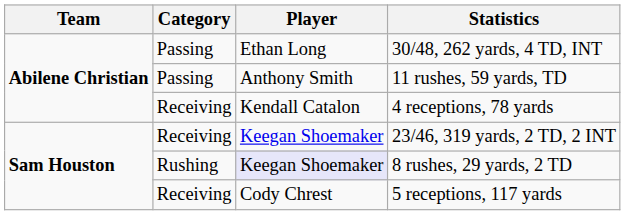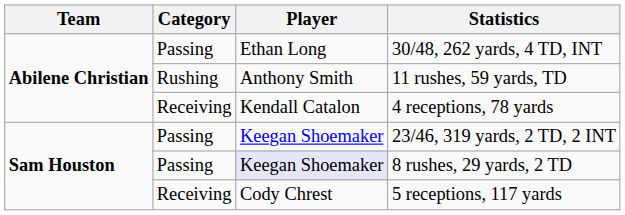(185, 77) Passing -> (188, 77) Rushing
(194, 136) Receiving -> (185, 136) Passing
(188, 165) Rushing -> (185, 165) Passing
